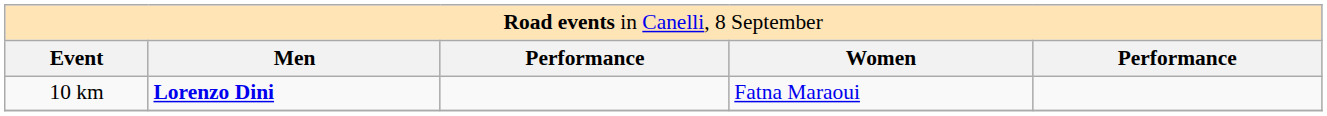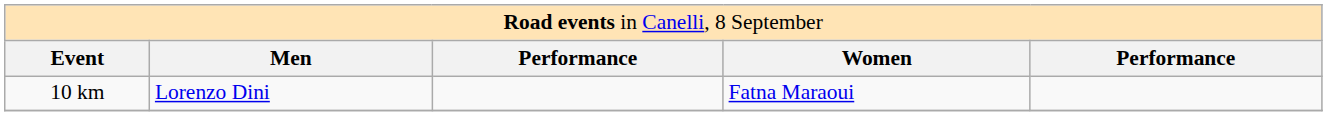(214, 93) bold -> (212, 93) normal
